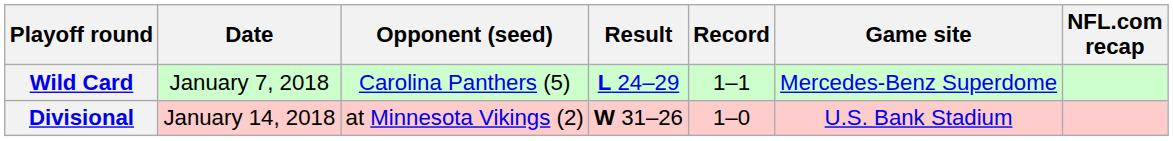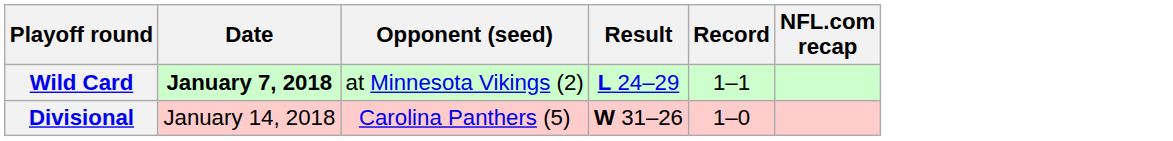- column: (919, 34)
(249, 82) normal -> (249, 82) bold
(465, 82) Carolina Panthers (5) -> (465, 82) at Minnesota Vikings (2)
(465, 117) at Minnesota Vikings (2) -> (465, 117) Carolina Panthers (5)
